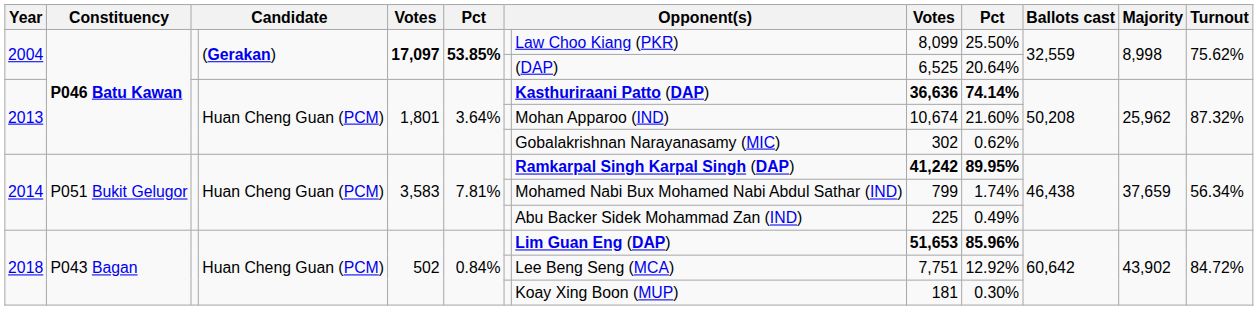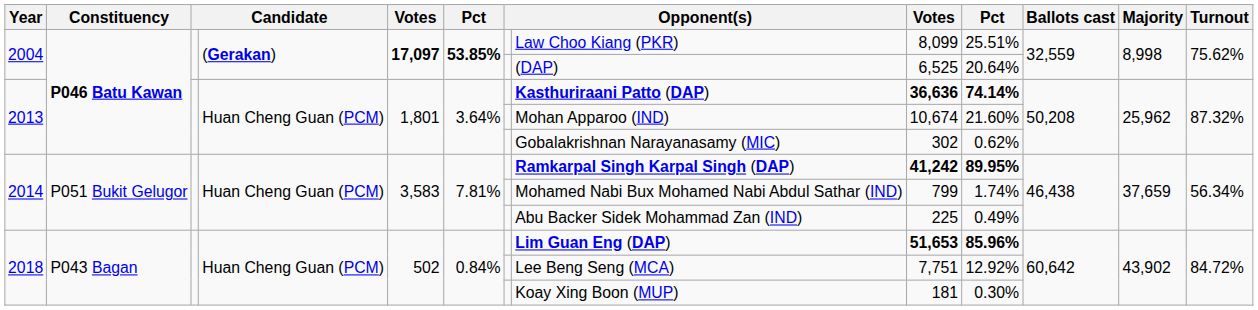(992, 42) 25.50% -> (992, 42) 25.51%
